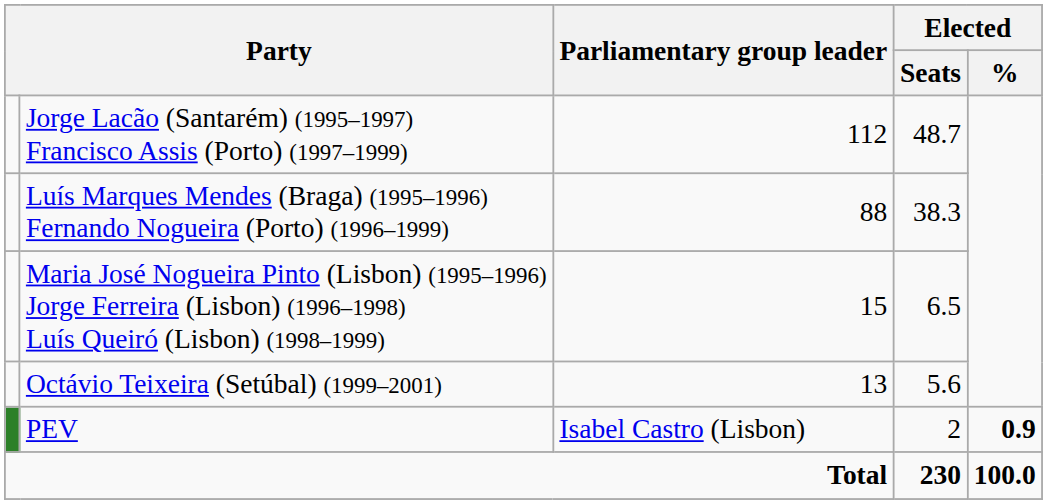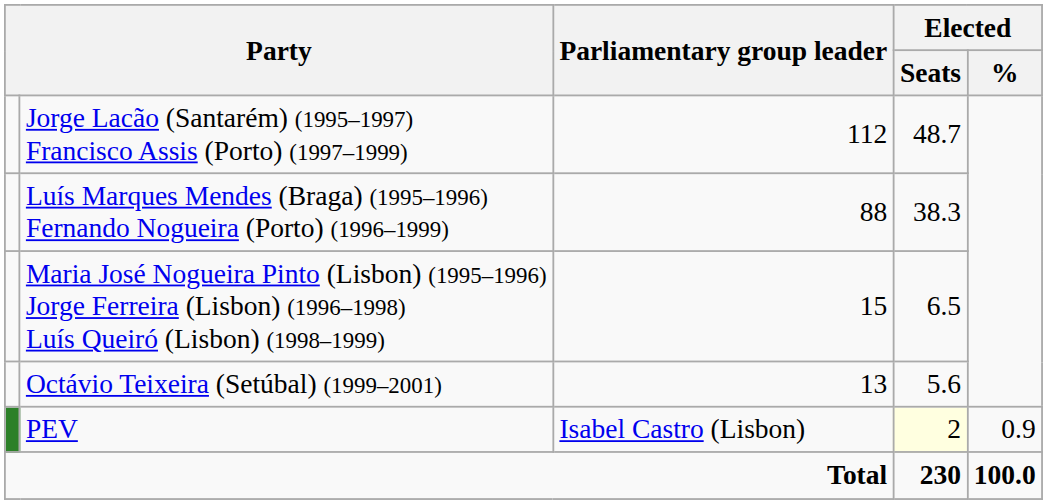(954, 429) no background -> (954, 429) lightyellow background
(1018, 429) bold -> (1018, 429) normal
